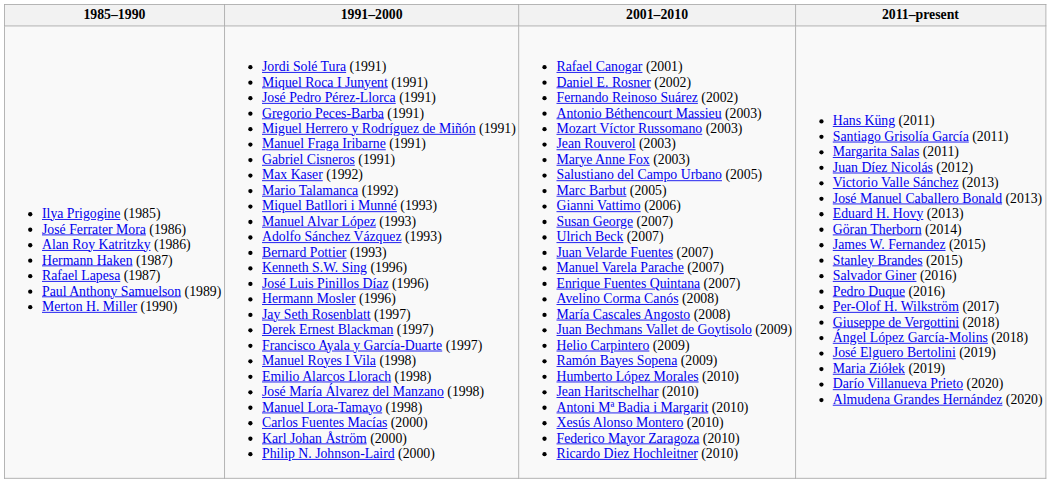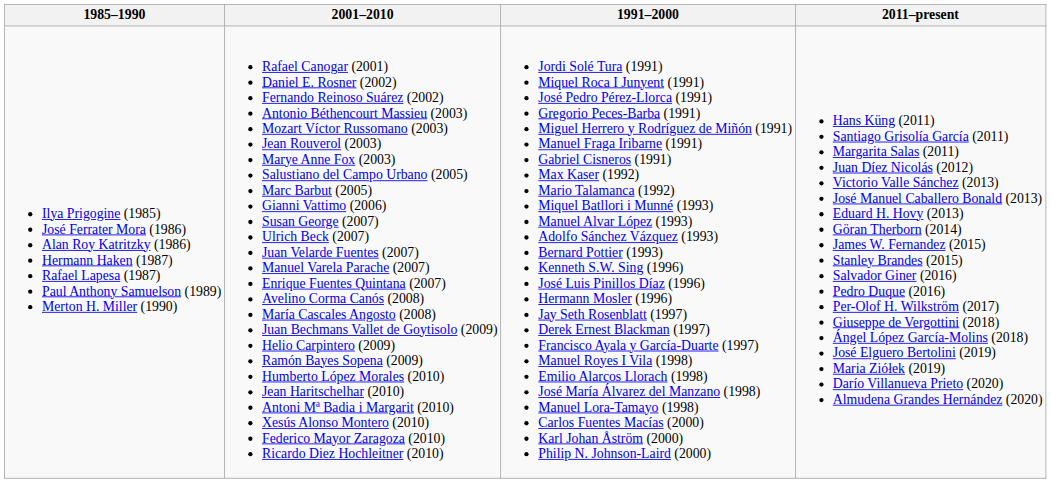columns swapped: (372, 15) <-> (657, 15)
